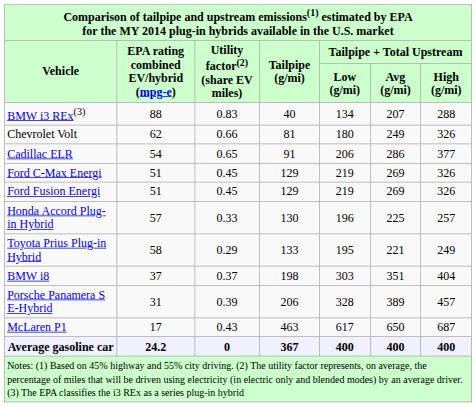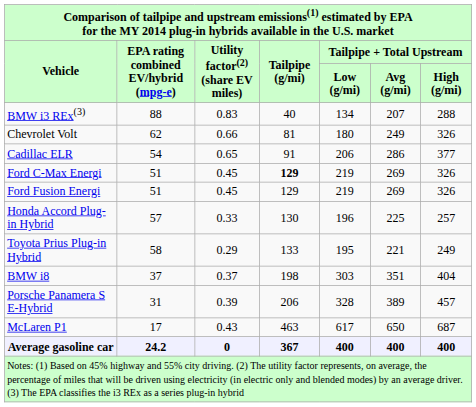(289, 172) normal -> (289, 172) bold
